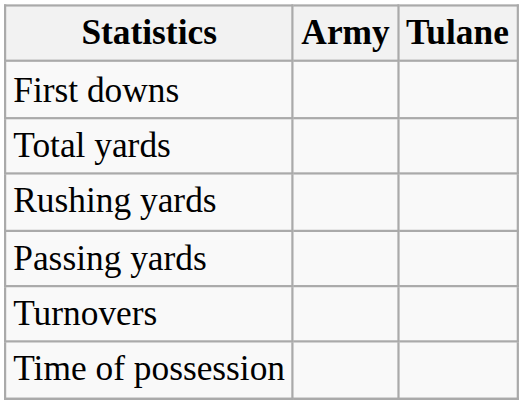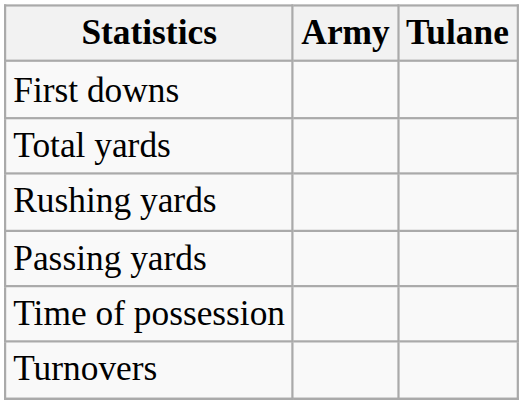rows swapped: (85, 313) <-> (149, 369)
